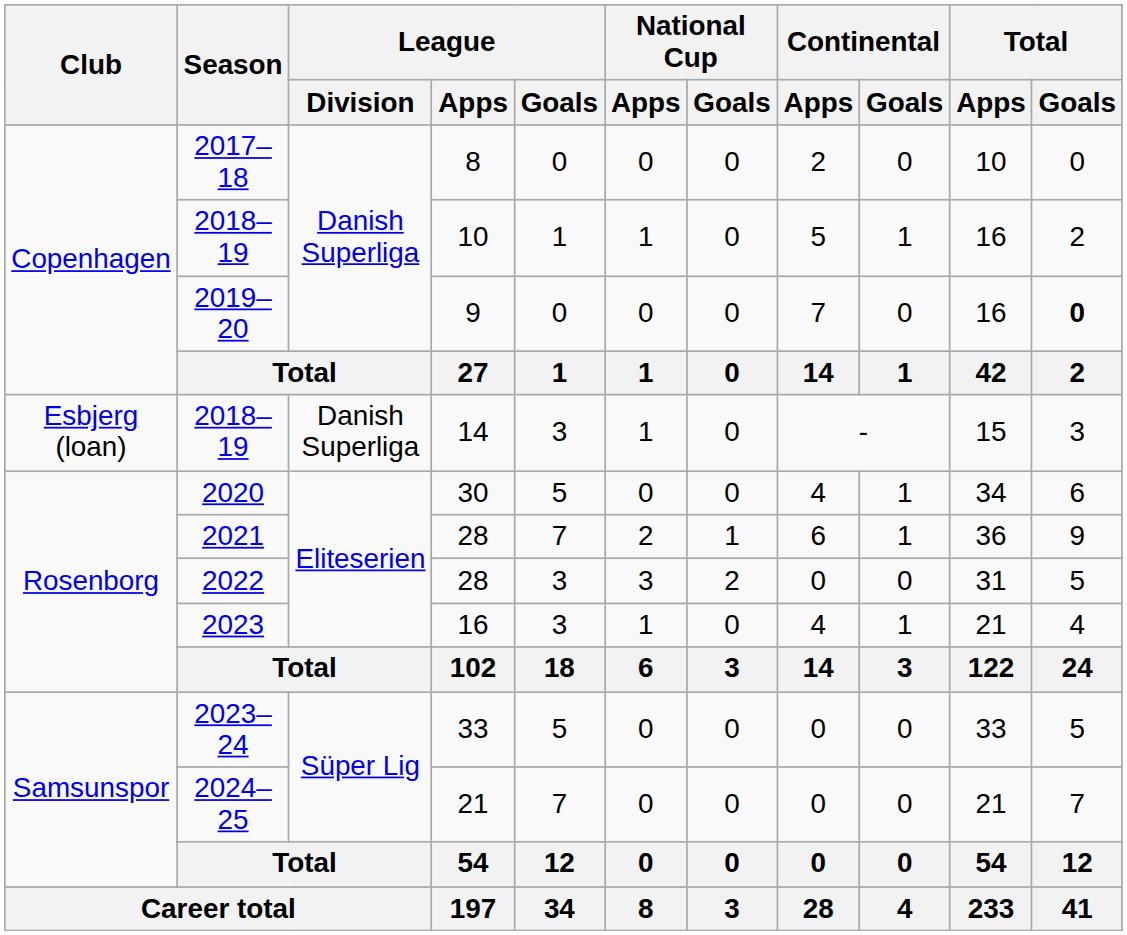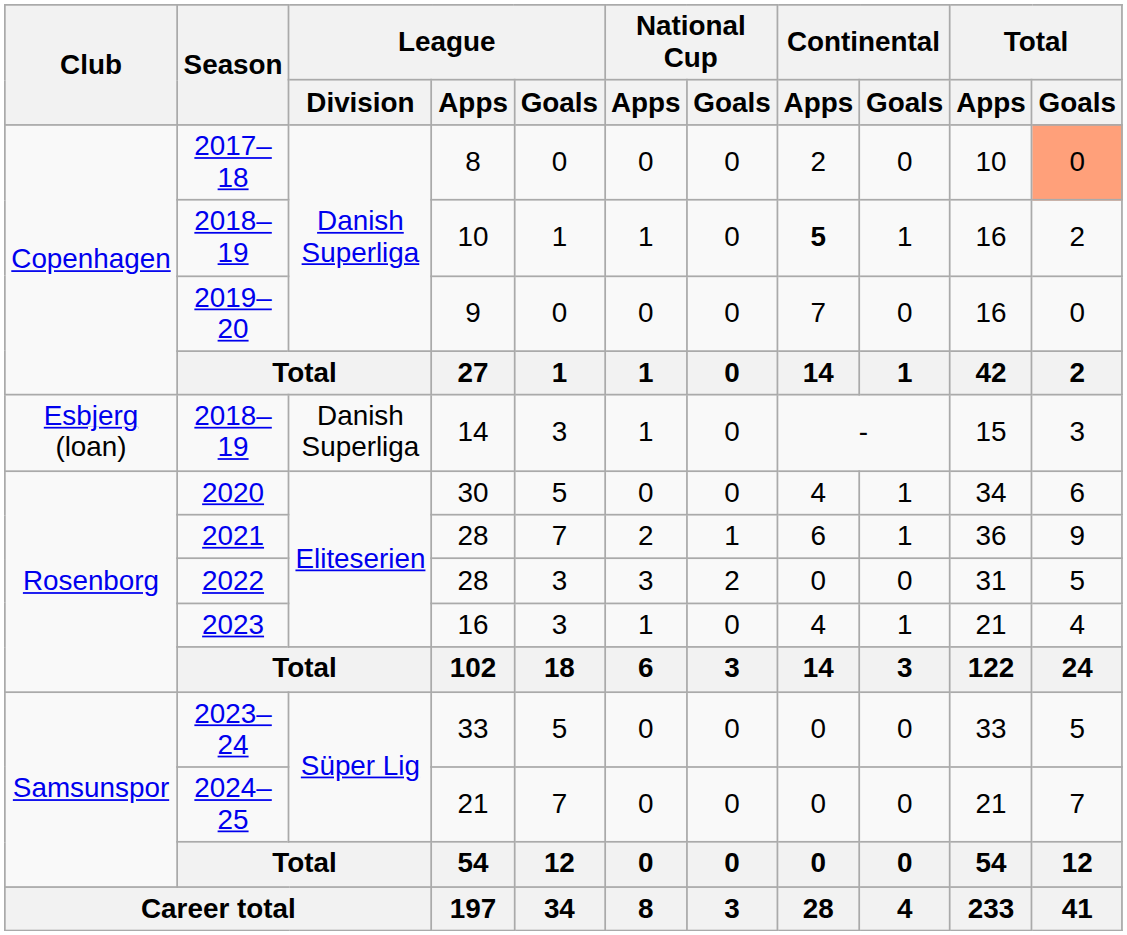(1077, 161) no background -> (1077, 161) lightsalmon background
(818, 237) normal -> (818, 237) bold
(1077, 312) bold -> (1077, 312) normal
